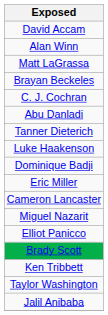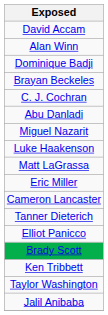(54, 64) Matt LaGrassa -> (54, 64) Dominique Badji
(54, 132) Tanner Dieterich -> (54, 132) Miguel Nazarit
(54, 166) Dominique Badji -> (54, 166) Matt LaGrassa
(54, 217) Miguel Nazarit -> (54, 217) Tanner Dieterich
